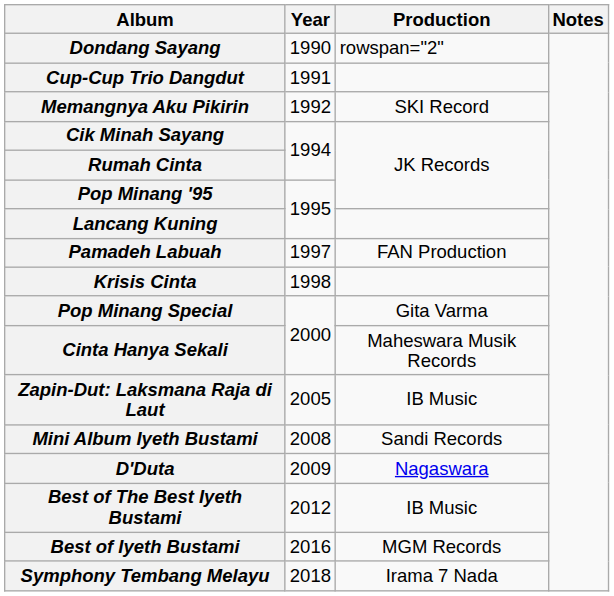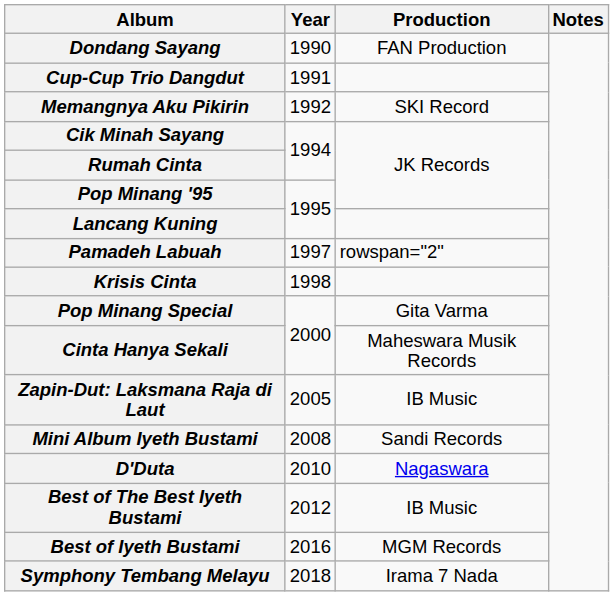(392, 48) rowspan="2" -> (442, 48) FAN Production
(442, 252) FAN Production -> (392, 252) rowspan="2"
(310, 468) 2009 -> (310, 468) 2010
